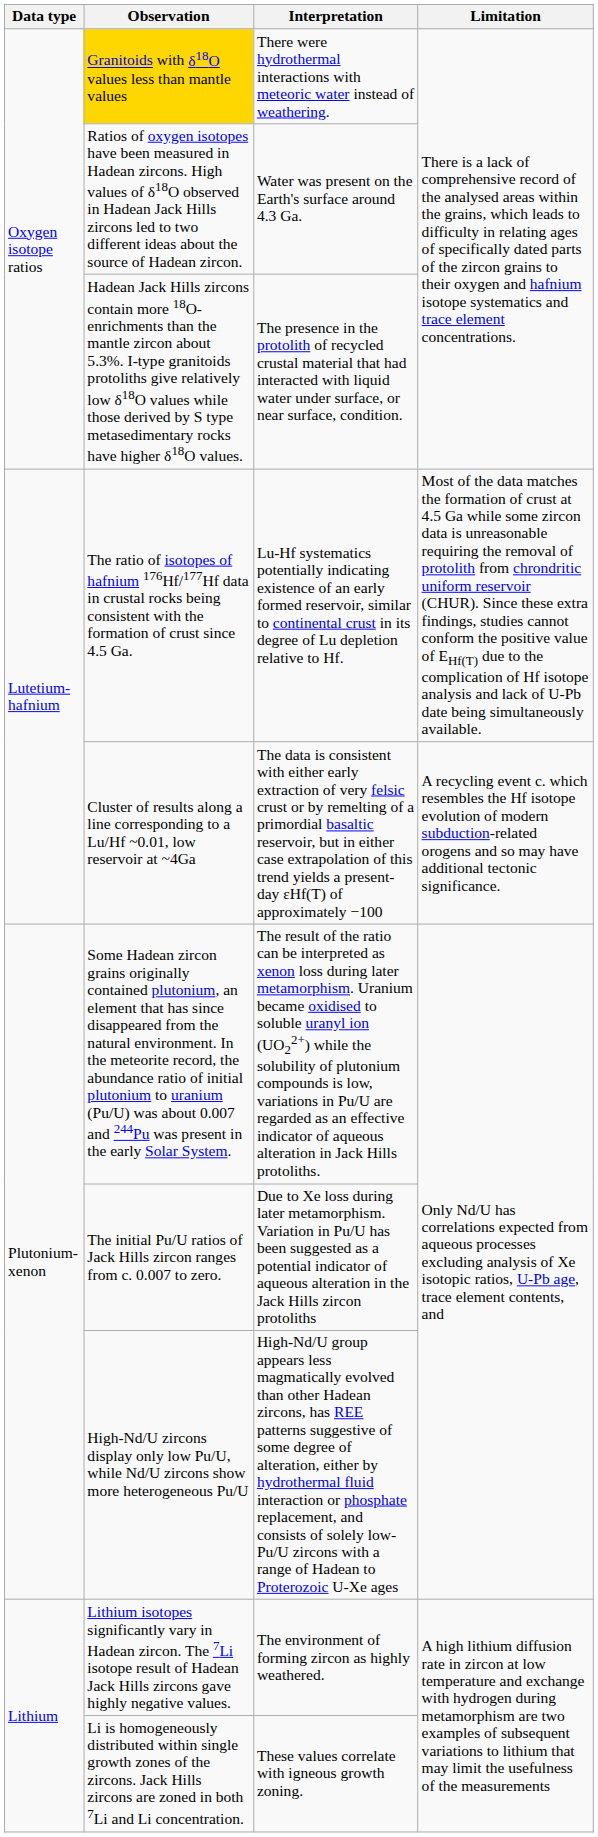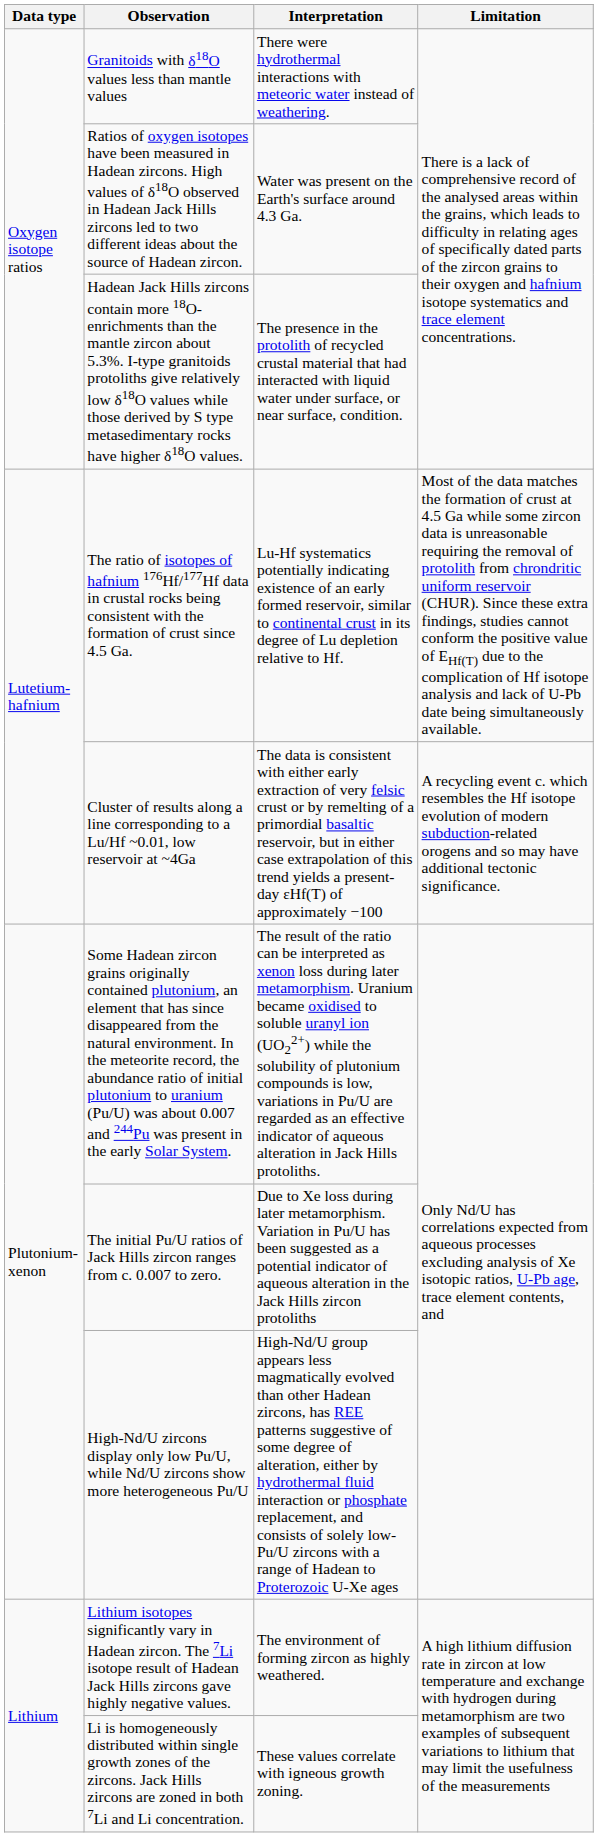(159, 76) gold background -> (159, 76) no background
